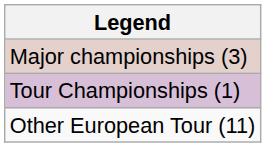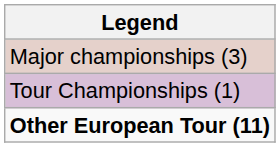(133, 125) normal -> (140, 125) bold
